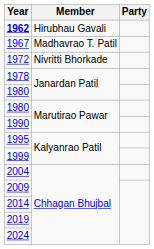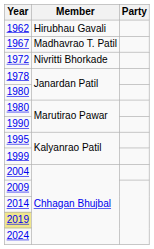(18, 28) bold -> (18, 28) normal
(18, 220) no background -> (18, 220) khaki background
